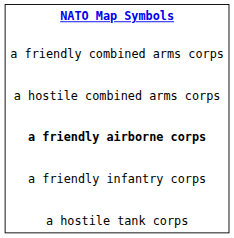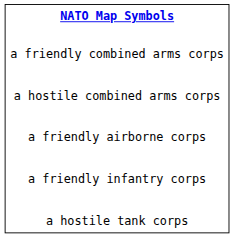(117, 137) bold -> (117, 137) normal
